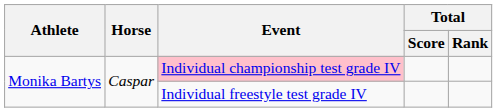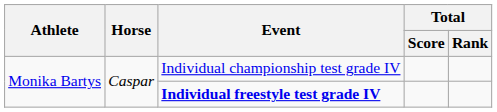(281, 69) pink background -> (281, 69) no background
(264, 94) normal -> (271, 94) bold
